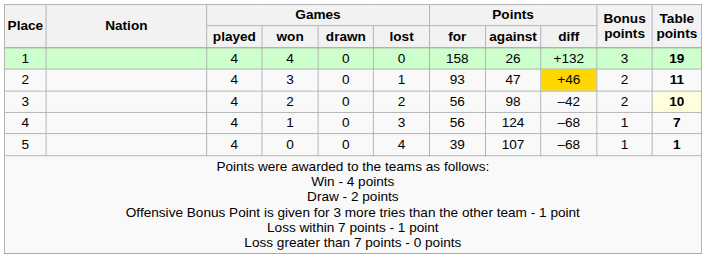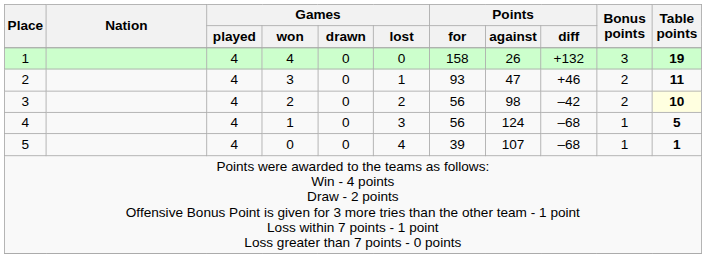(569, 79) gold background -> (569, 79) no background
(677, 123) 7 -> (677, 123) 5
